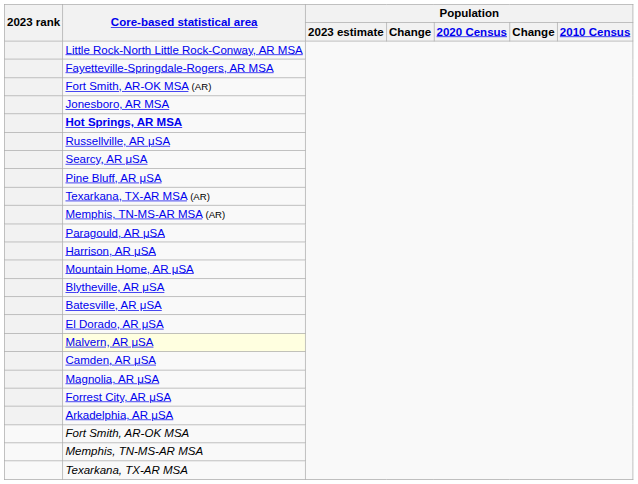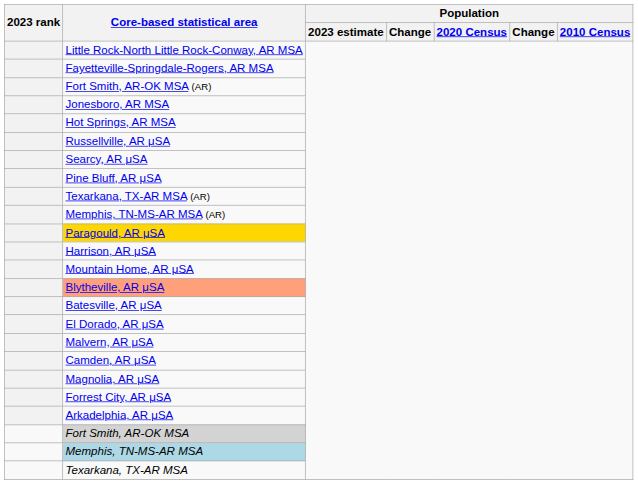(124, 123) bold -> (121, 123) normal
(115, 232) no background -> (115, 232) gold background
(115, 287) no background -> (115, 287) lightsalmon background
(109, 342) lightyellow background -> (109, 342) no background
(127, 433) no background -> (127, 433) lightgrey background
(134, 452) no background -> (134, 452) lightblue background
